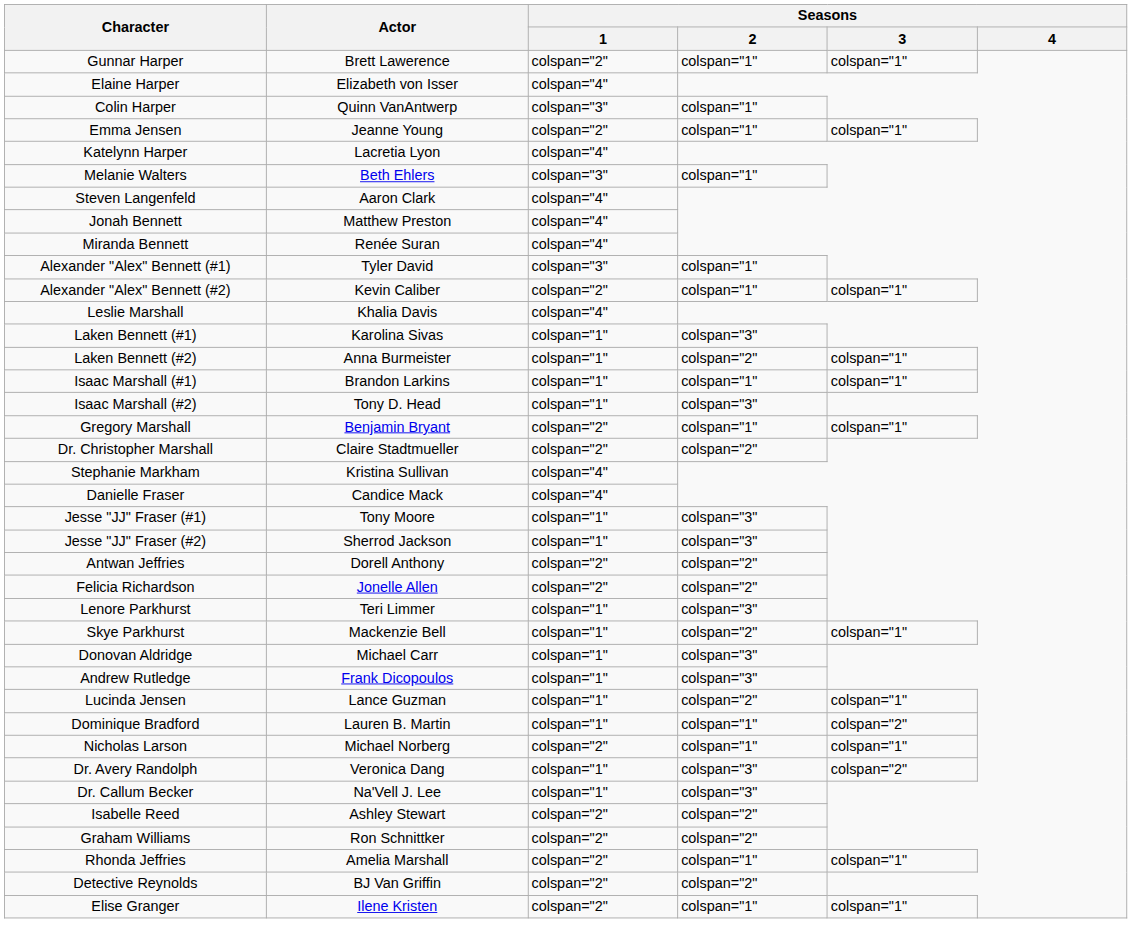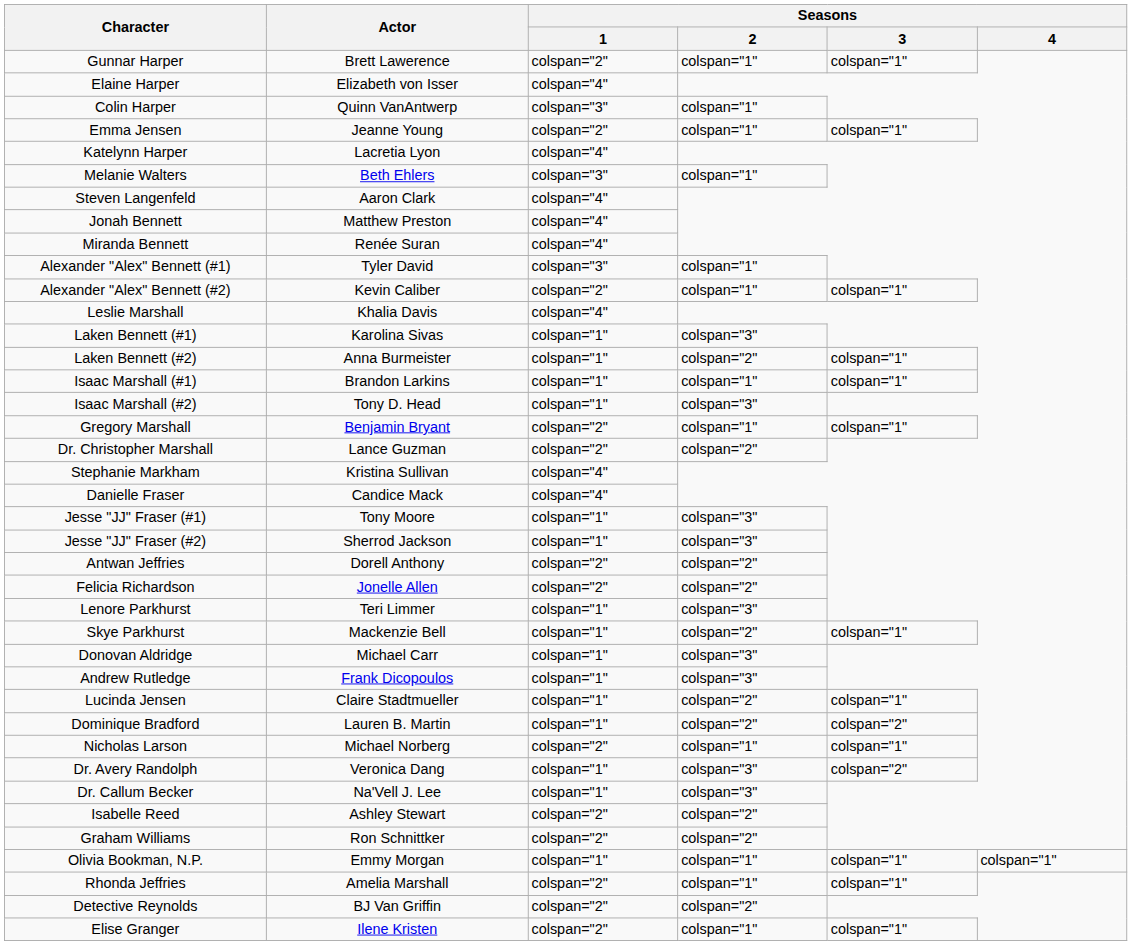(397, 449) Claire Stadtmueller -> (397, 449) Lance Guzman
(397, 701) Lance Guzman -> (397, 701) Claire Stadtmueller
(719, 723) colspan="1" -> (719, 723) colspan="2"
+ row: (135, 860)
